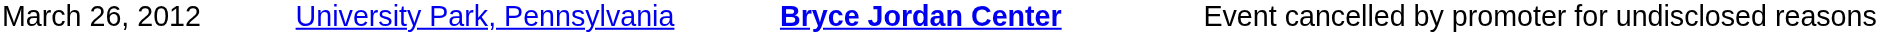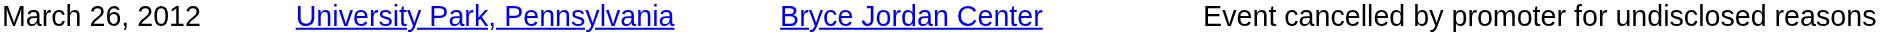(921, 16) bold -> (911, 16) normal
